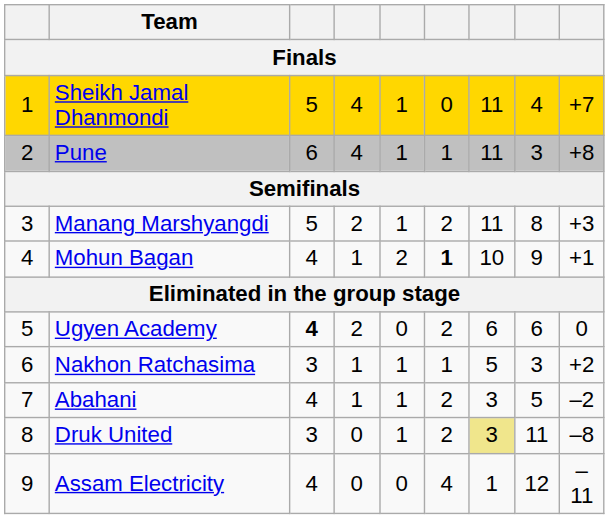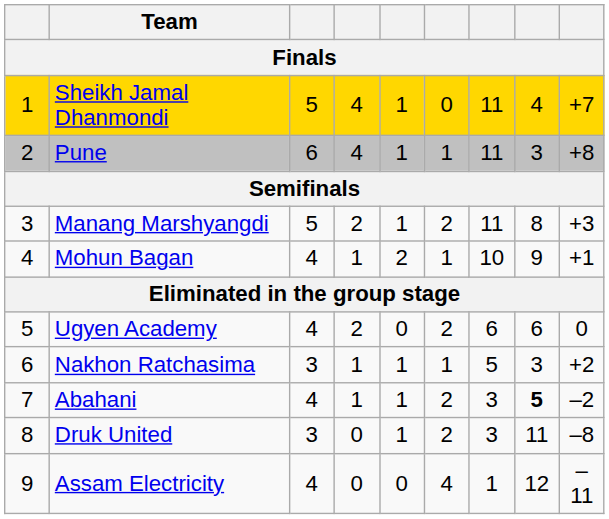(447, 258) bold -> (447, 258) normal
(312, 329) bold -> (312, 329) normal
(537, 399) normal -> (537, 399) bold
(492, 435) khaki background -> (492, 435) no background
